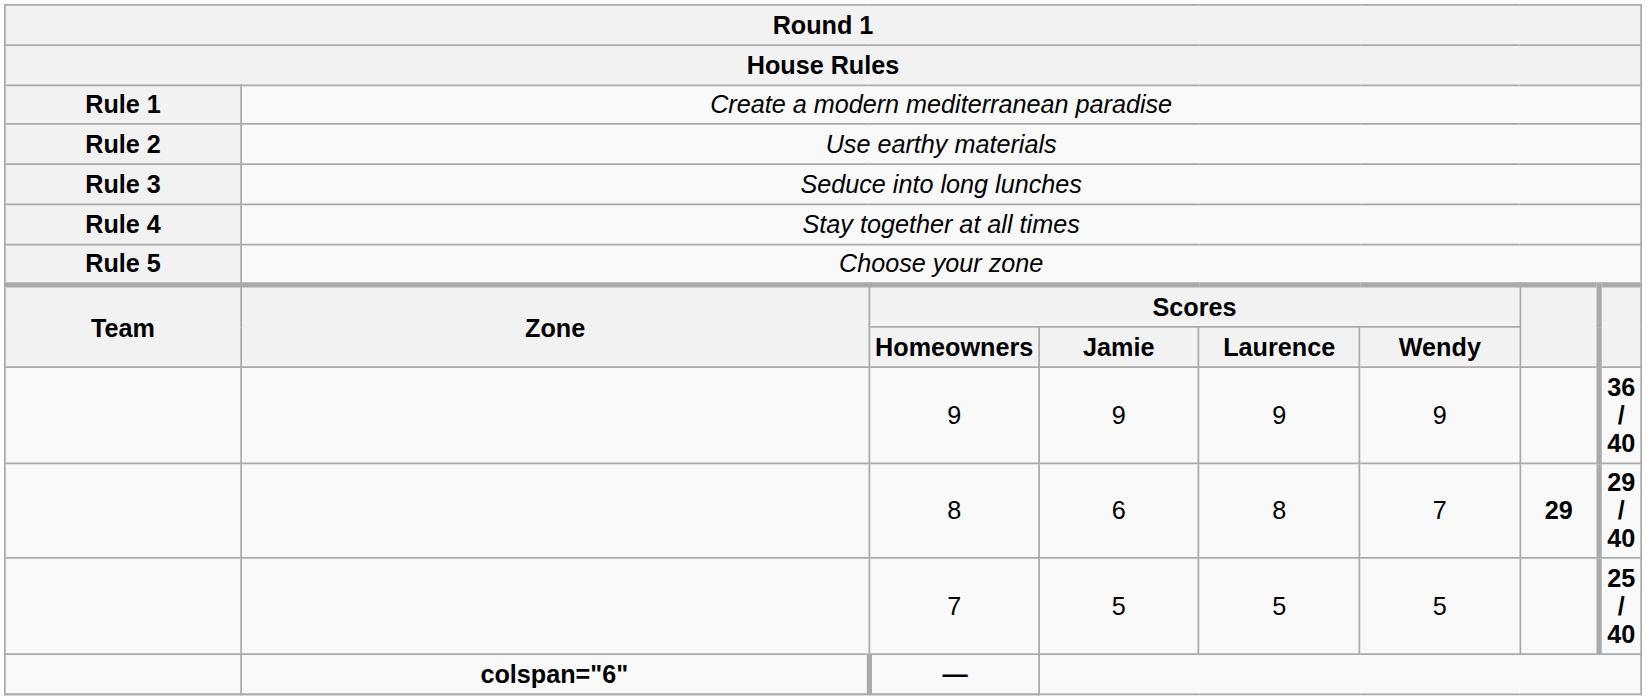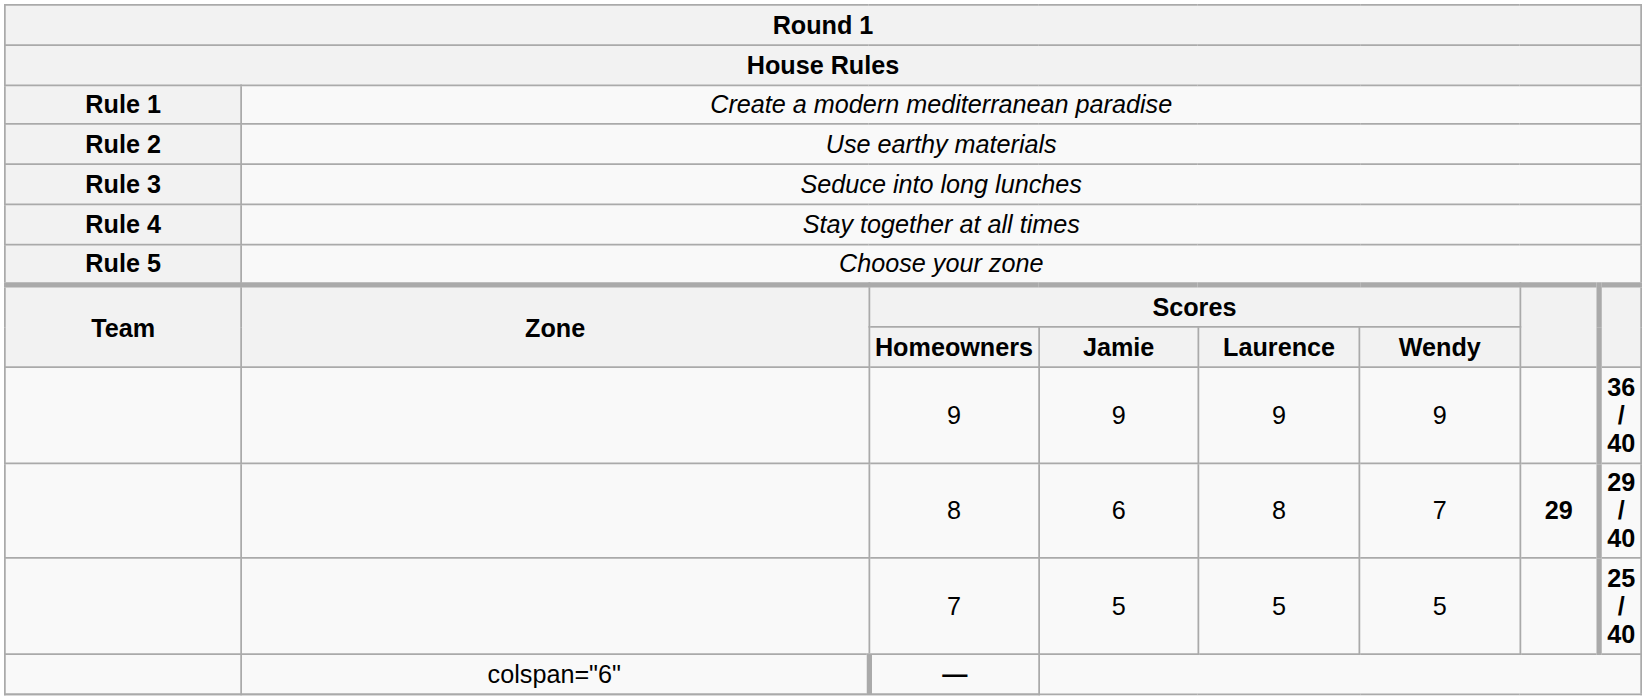(554, 674) bold -> (554, 674) normal
